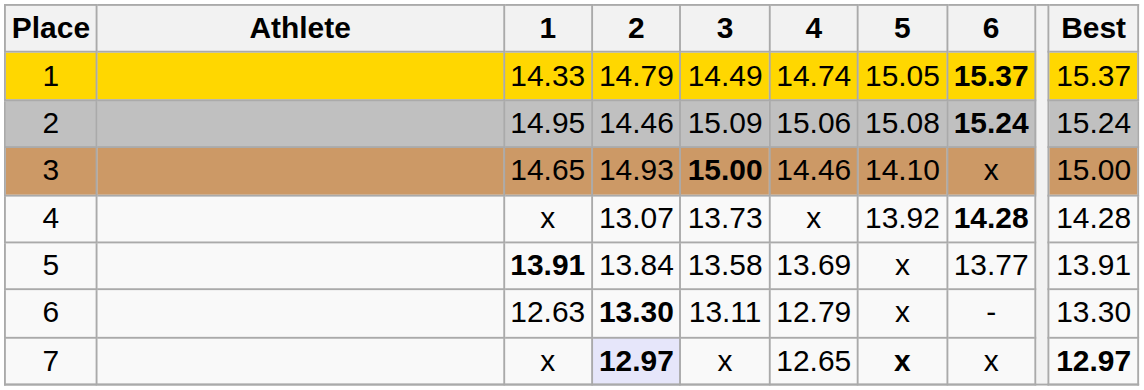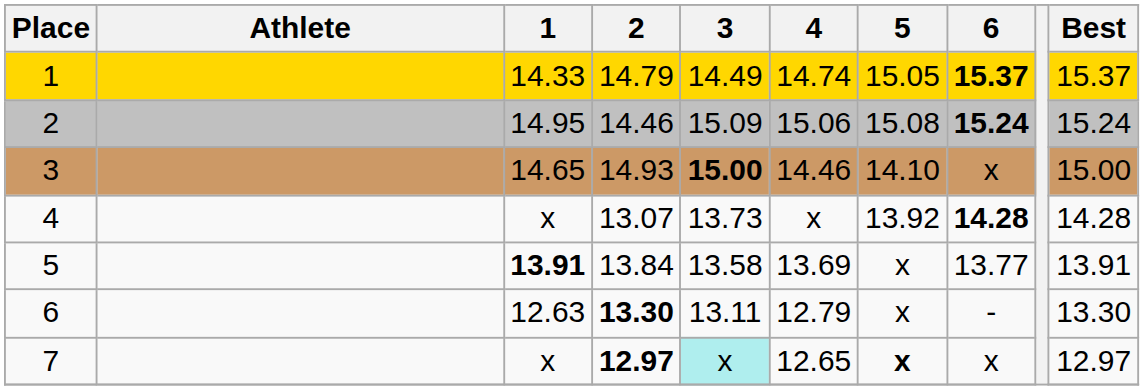(636, 360) lavender background -> (636, 360) no background
(725, 360) no background -> (725, 360) paleturquoise background
(1094, 360) bold -> (1094, 360) normal
